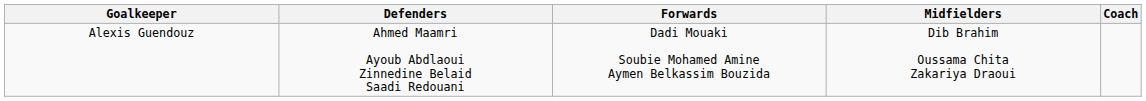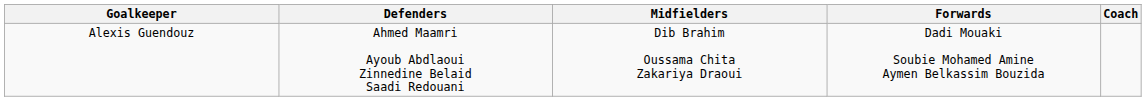columns swapped: (963, 14) <-> (689, 14)
